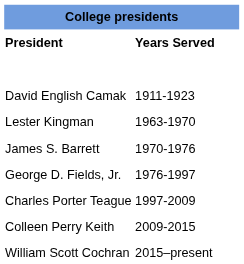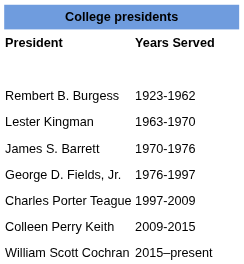- row: (66, 95)
+ row: (62, 95)
